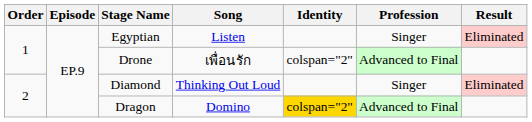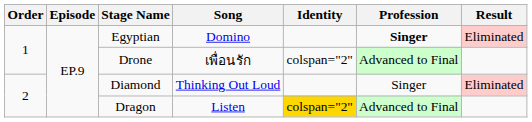(228, 36) Listen -> (228, 36) Domino
(409, 36) normal -> (409, 36) bold
(228, 106) Domino -> (228, 106) Listen
